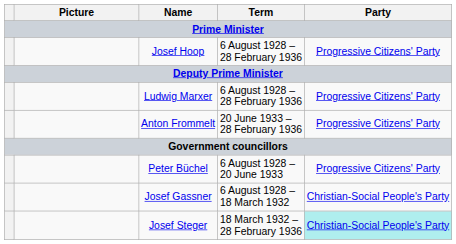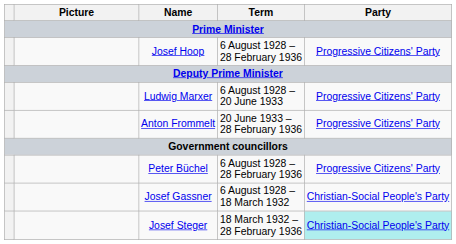(261, 96) 6 August 1928 – 28 February 1936 -> (257, 96) 6 August 1928 – 20 June 1933
(257, 169) 6 August 1928 – 20 June 1933 -> (261, 169) 6 August 1928 – 28 February 1936
